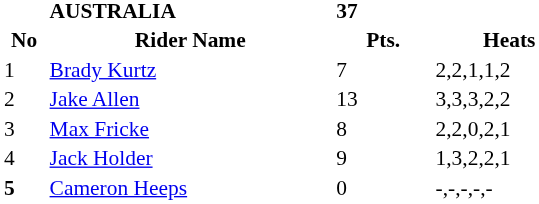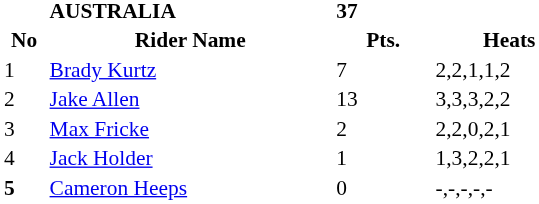(342, 128) 8 -> (342, 128) 2
(342, 158) 9 -> (342, 158) 1
